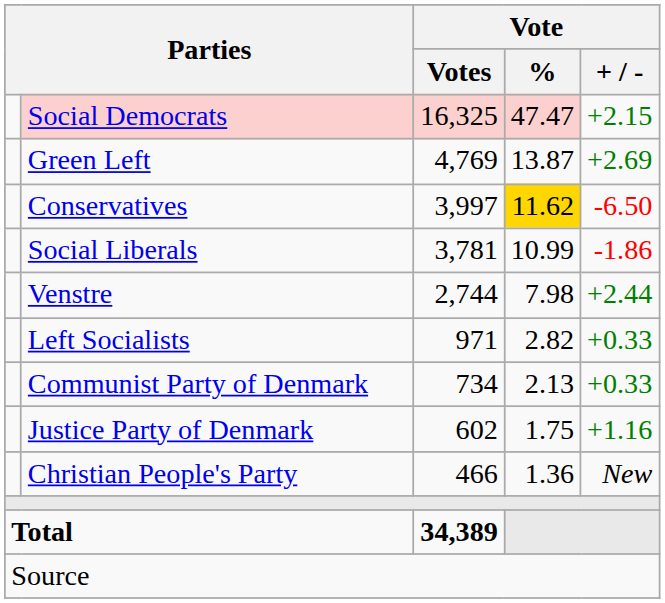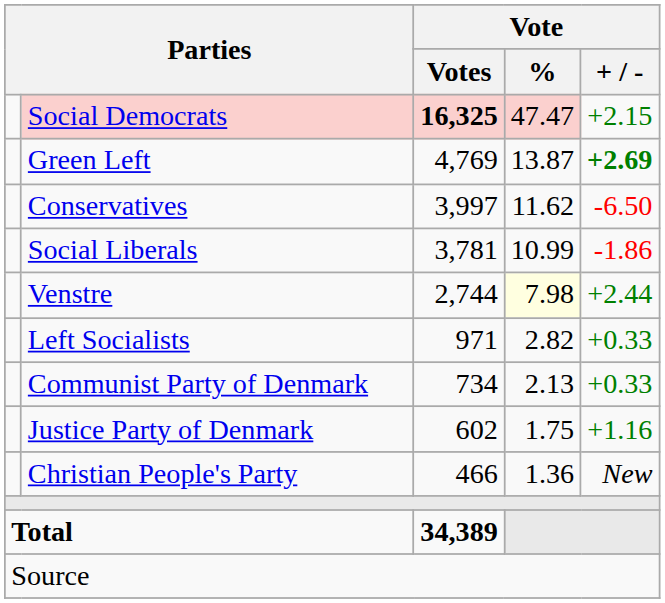(459, 116) normal -> (459, 116) bold
(620, 160) normal -> (620, 160) bold
(543, 205) gold background -> (543, 205) no background
(549, 294) no background -> (549, 294) lightyellow background
